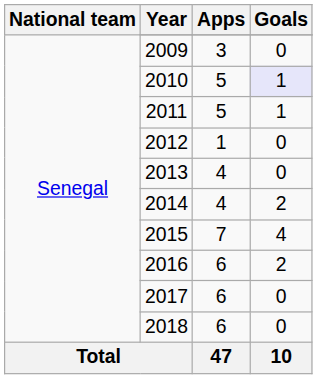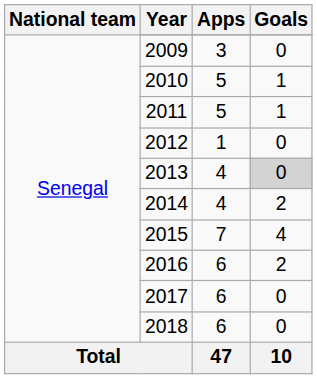(281, 81) lavender background -> (281, 81) no background
(281, 173) no background -> (281, 173) lightgrey background
